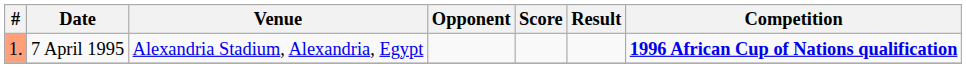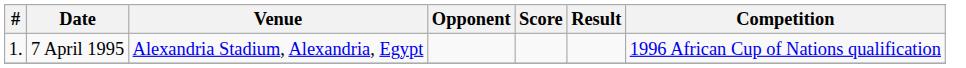(16, 48) lightsalmon background -> (16, 48) no background
(794, 48) bold -> (785, 48) normal
